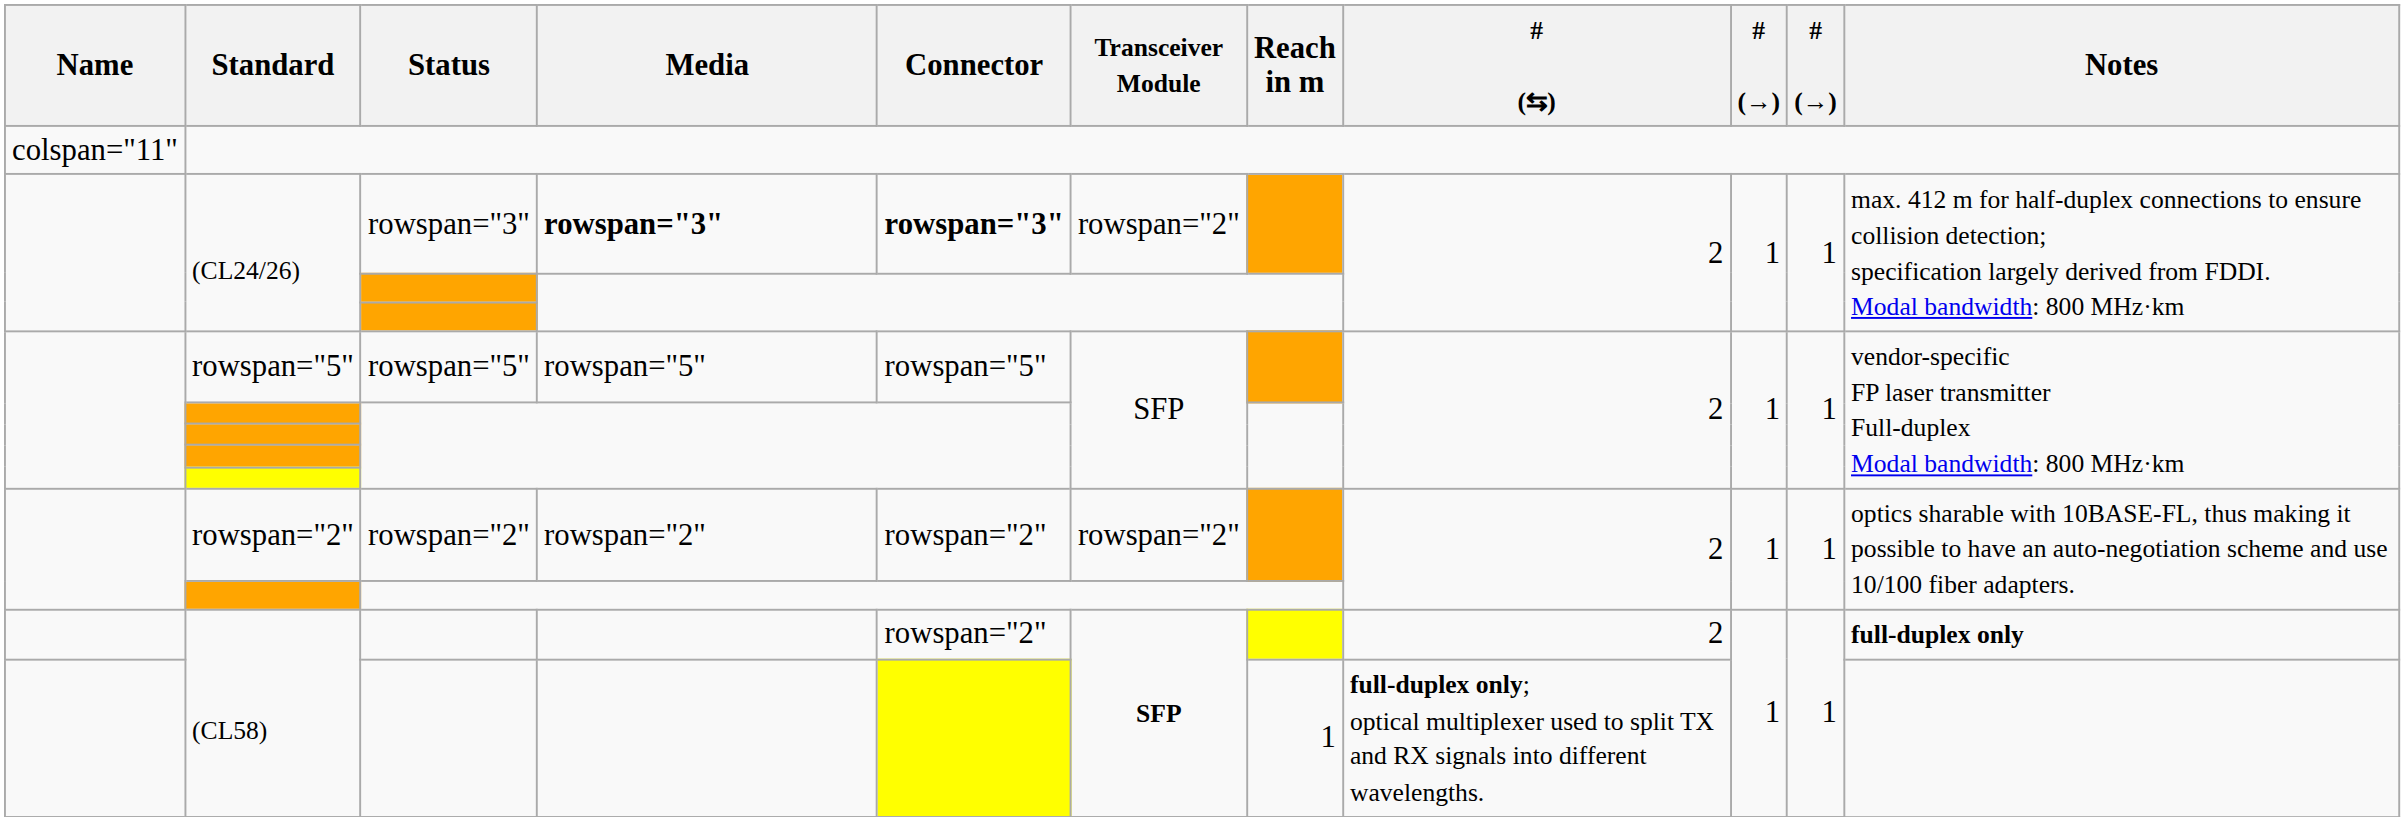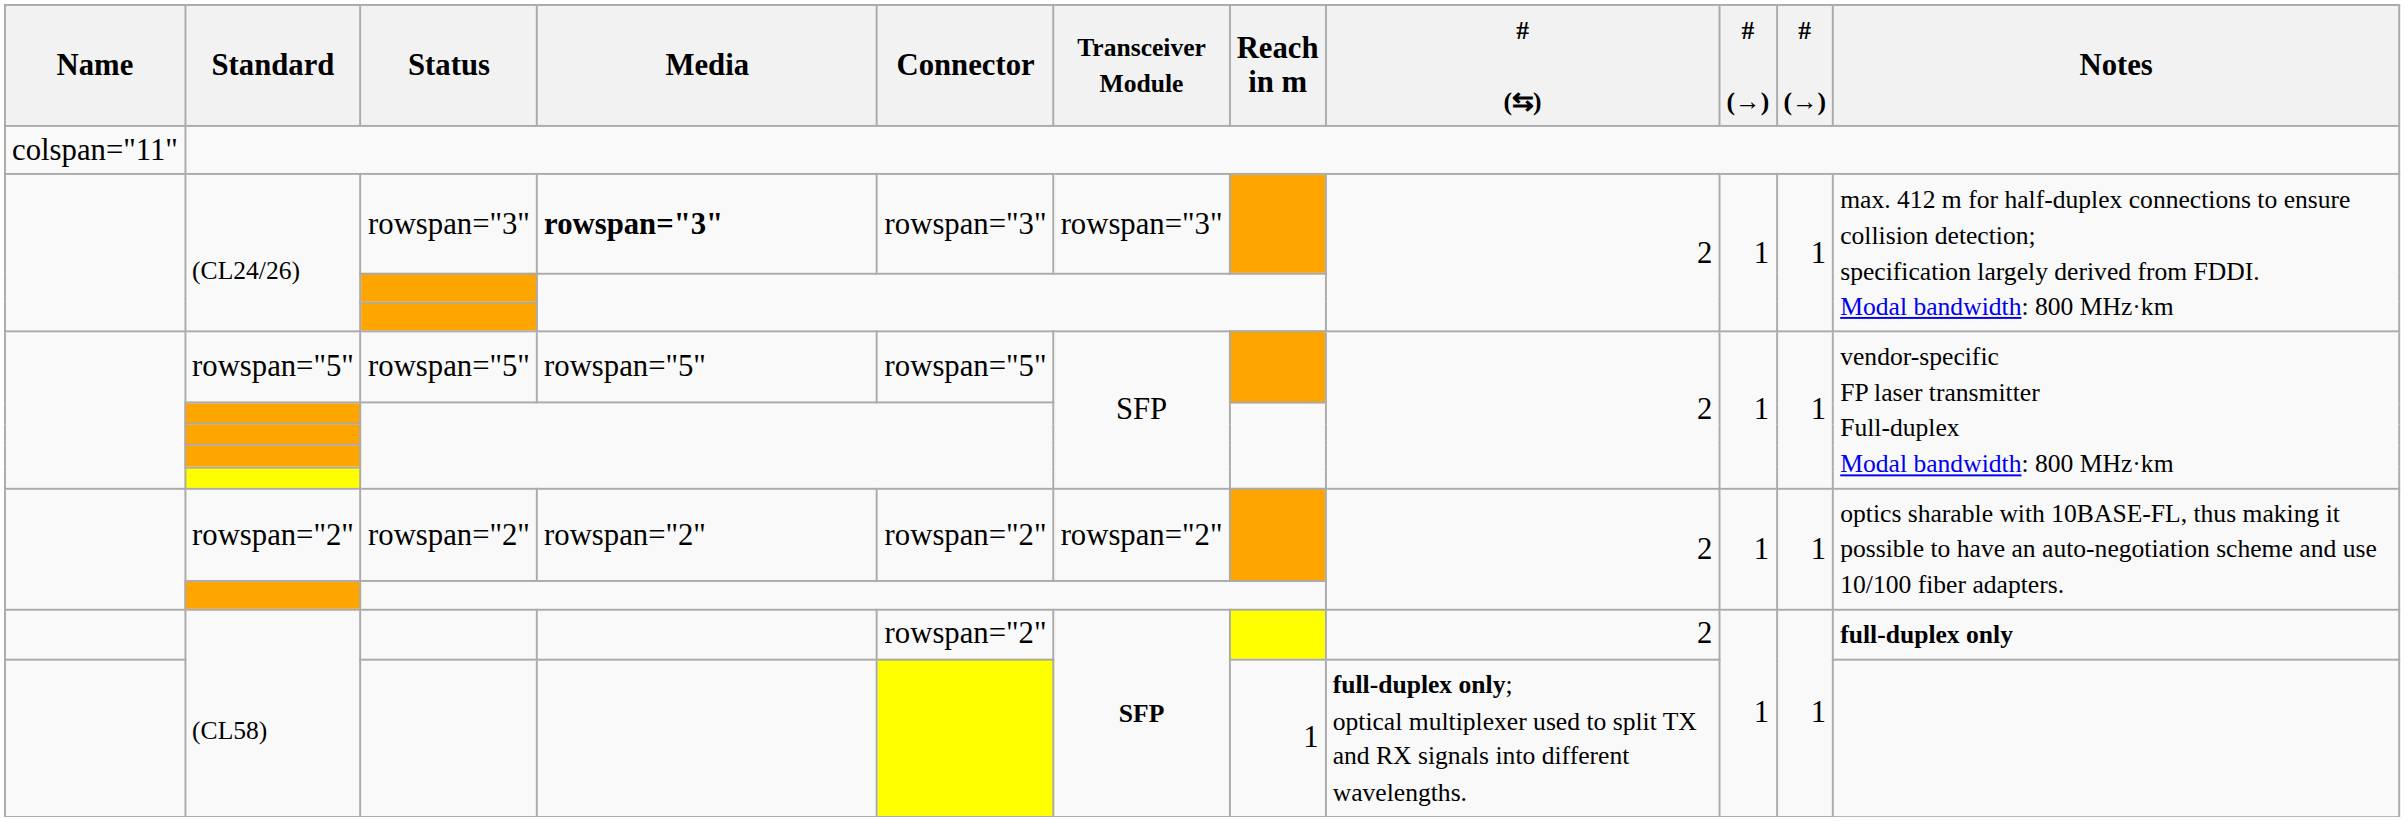(974, 223) bold -> (966, 223) normal
(1159, 223) rowspan="2" -> (1142, 223) rowspan="3"
